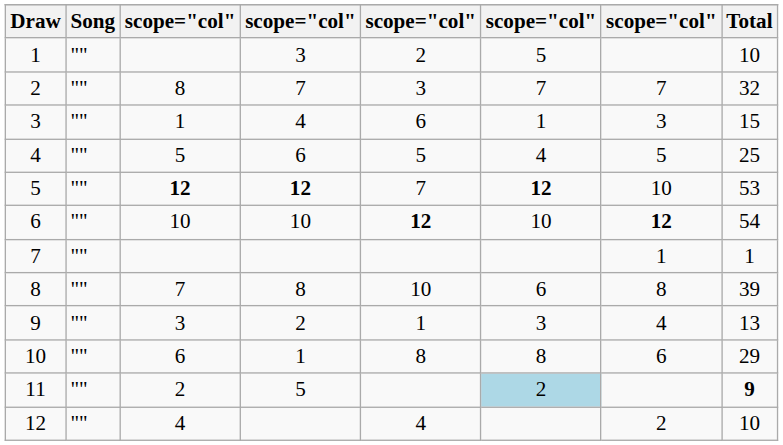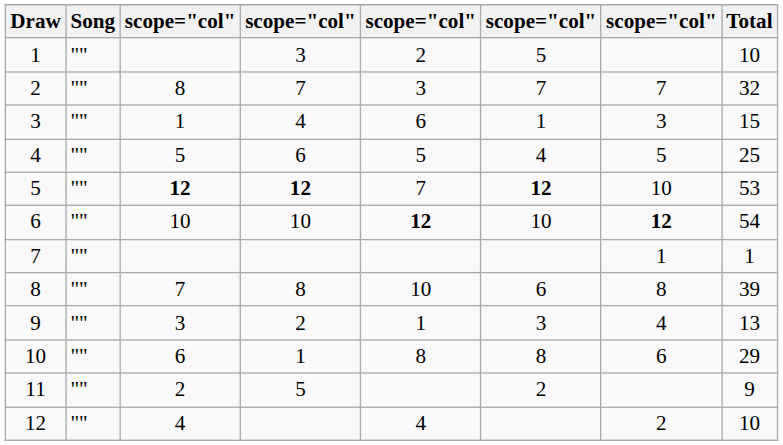(541, 389) lightblue background -> (541, 389) no background
(749, 389) bold -> (749, 389) normal
